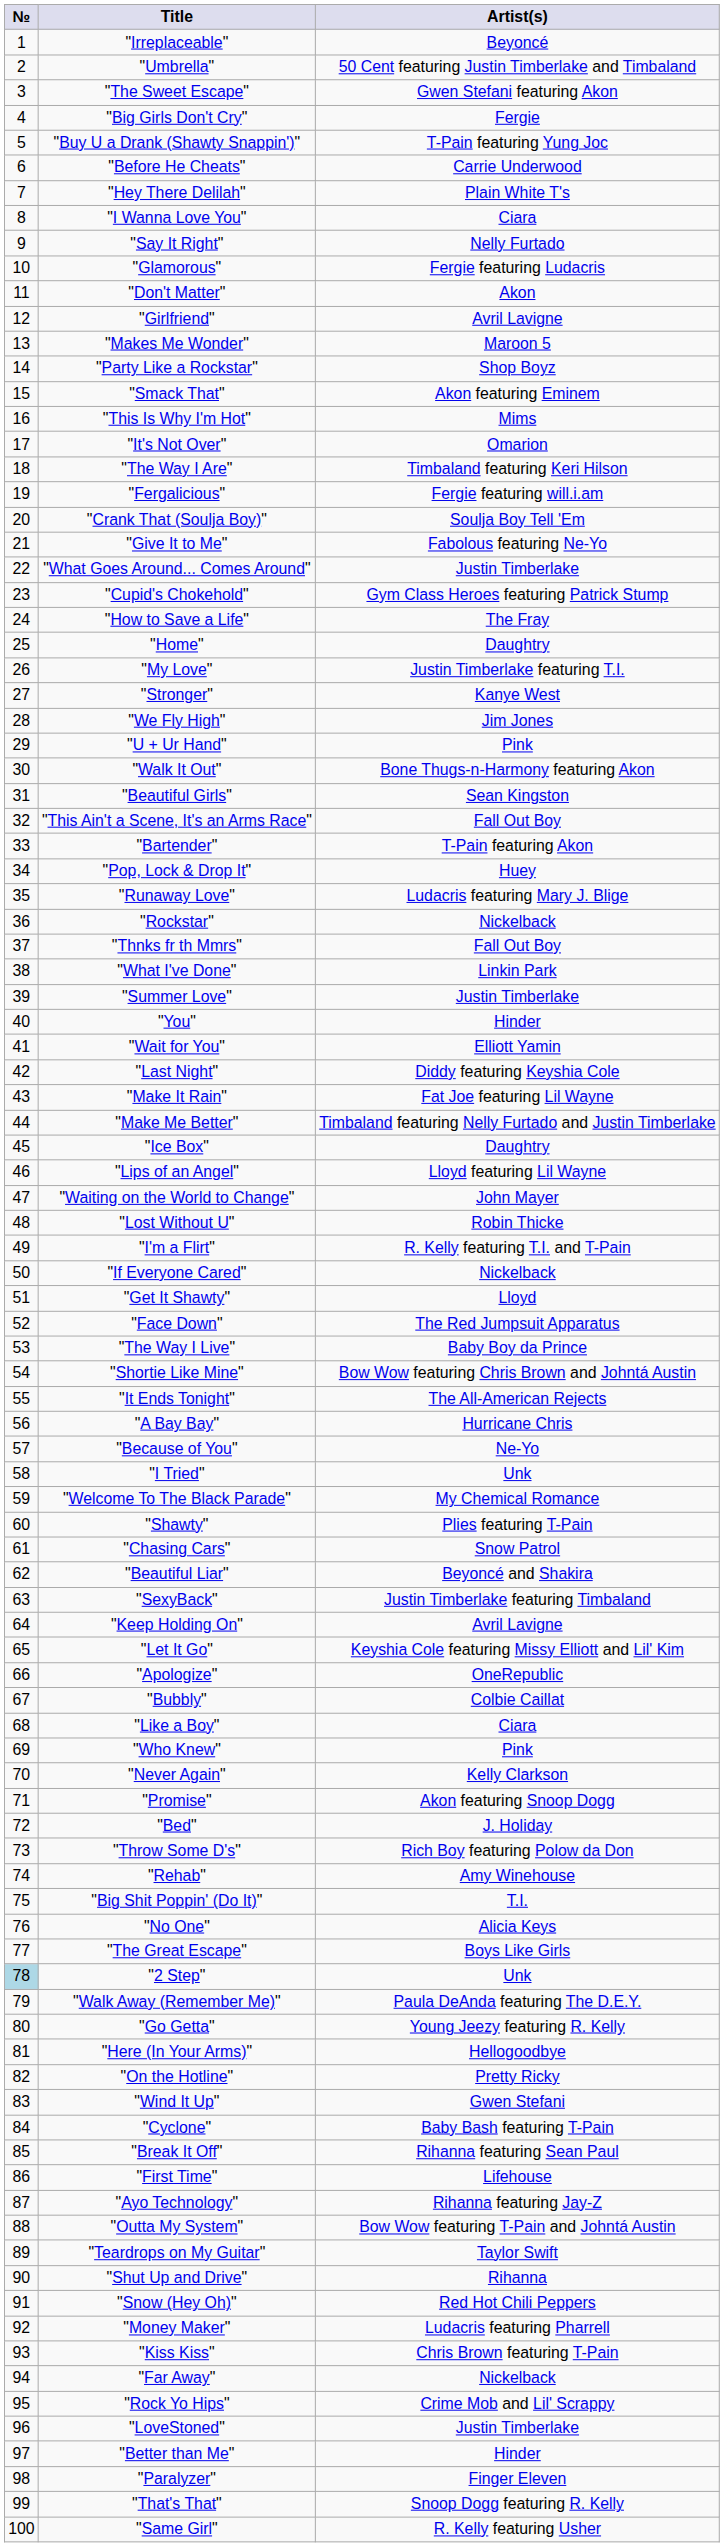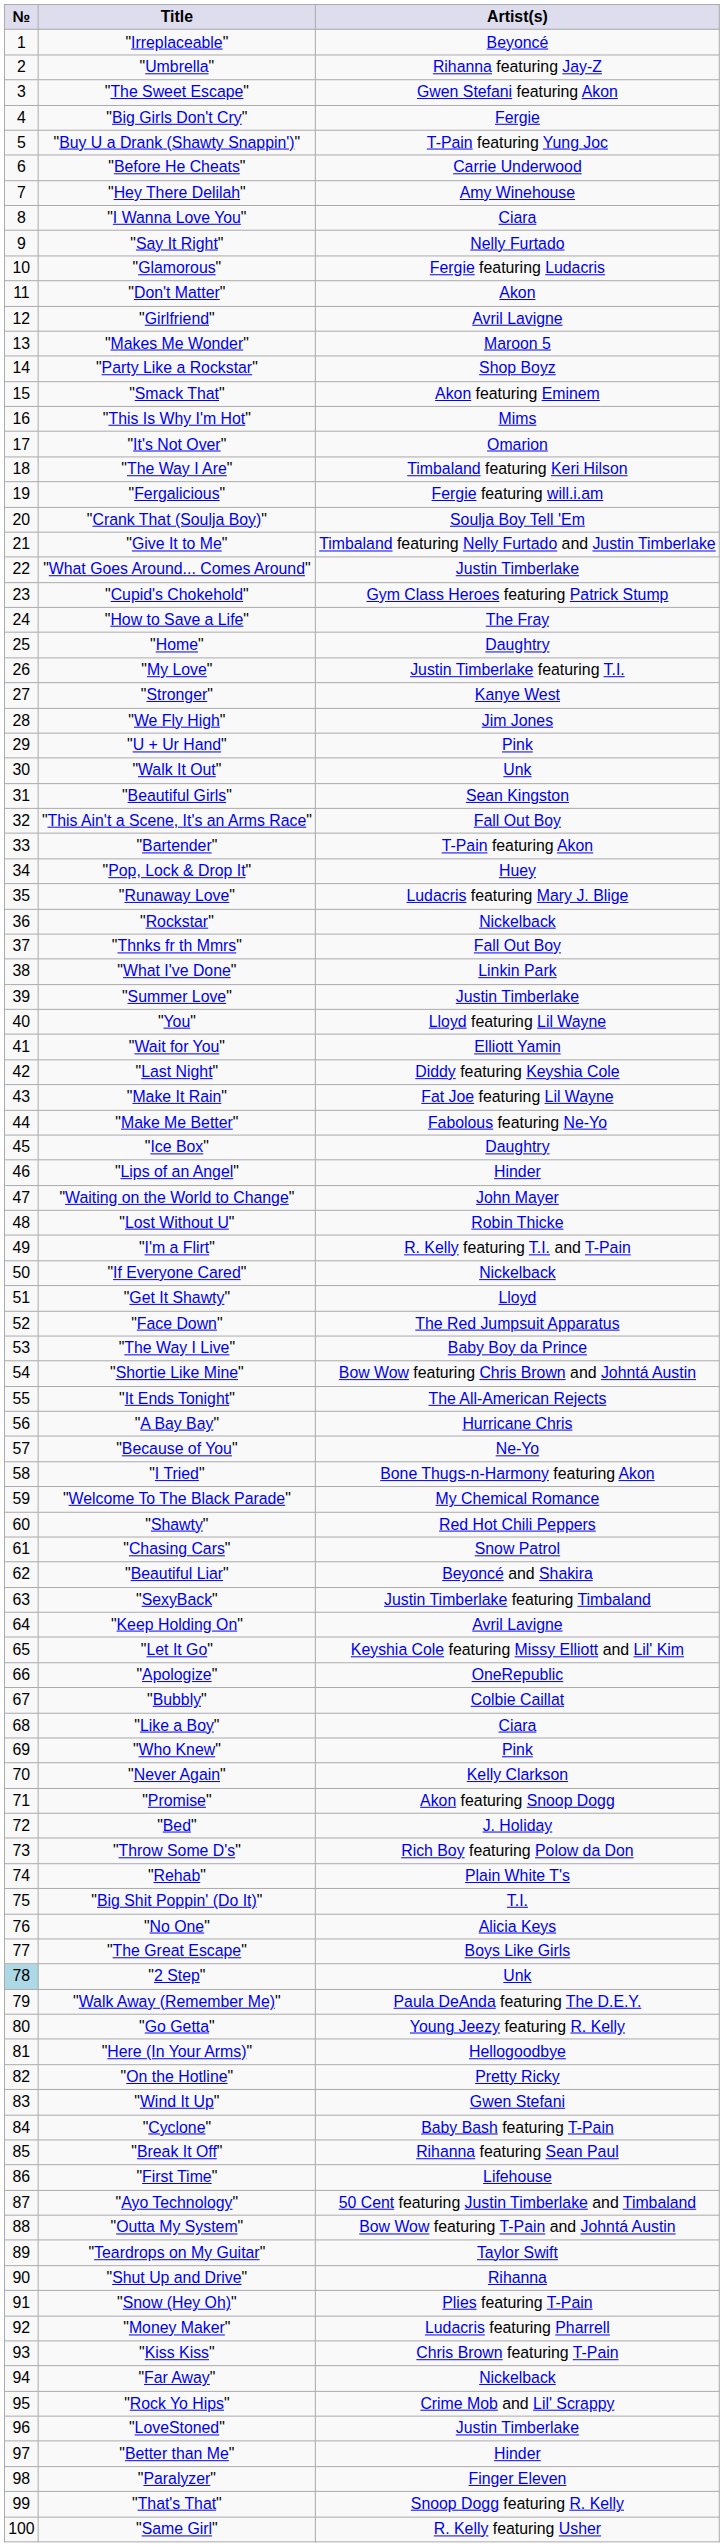(517, 67) 50 Cent featuring Justin Timberlake and Timbaland -> (517, 67) Rihanna featuring Jay-Z
(517, 192) Plain White T's -> (517, 192) Amy Winehouse
(517, 544) Fabolous featuring Ne-Yo -> (517, 544) Timbaland featuring Nelly Furtado and Justin Timberlake
(517, 770) Bone Thugs-n-Harmony featuring Akon -> (517, 770) Unk
(517, 1021) Hinder -> (517, 1021) Lloyd featuring Lil Wayne
(517, 1122) Timbaland featuring Nelly Furtado and Justin Timberlake -> (517, 1122) Fabolous featuring Ne-Yo
(517, 1172) Lloyd featuring Lil Wayne -> (517, 1172) Hinder
(517, 1474) Unk -> (517, 1474) Bone Thugs-n-Harmony featuring Akon
(517, 1524) Plies featuring T-Pain -> (517, 1524) Red Hot Chili Peppers
(517, 1876) Amy Winehouse -> (517, 1876) Plain White T's
(517, 2202) Rihanna featuring Jay-Z -> (517, 2202) 50 Cent featuring Justin Timberlake and Timbaland
(517, 2303) Red Hot Chili Peppers -> (517, 2303) Plies featuring T-Pain
